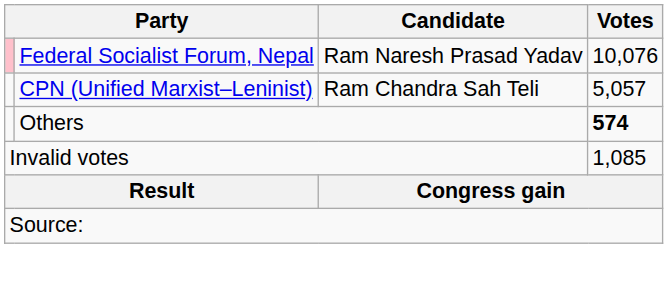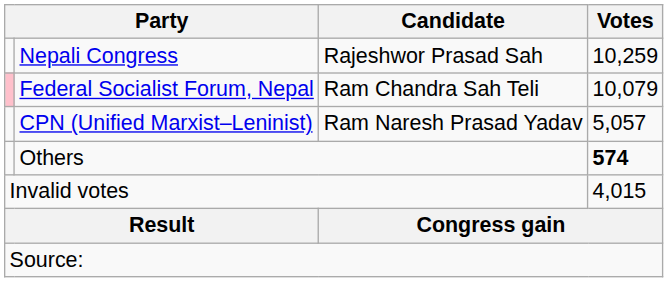+ row: (99, 55)
(453, 55) Ram Naresh Prasad Yadav -> (431, 89) Ram Chandra Sah Teli
(625, 55) 10,076 -> (625, 89) 10,079
(431, 89) Ram Chandra Sah Teli -> (453, 123) Ram Naresh Prasad Yadav
(619, 157) 1,085 -> (619, 191) 4,015
